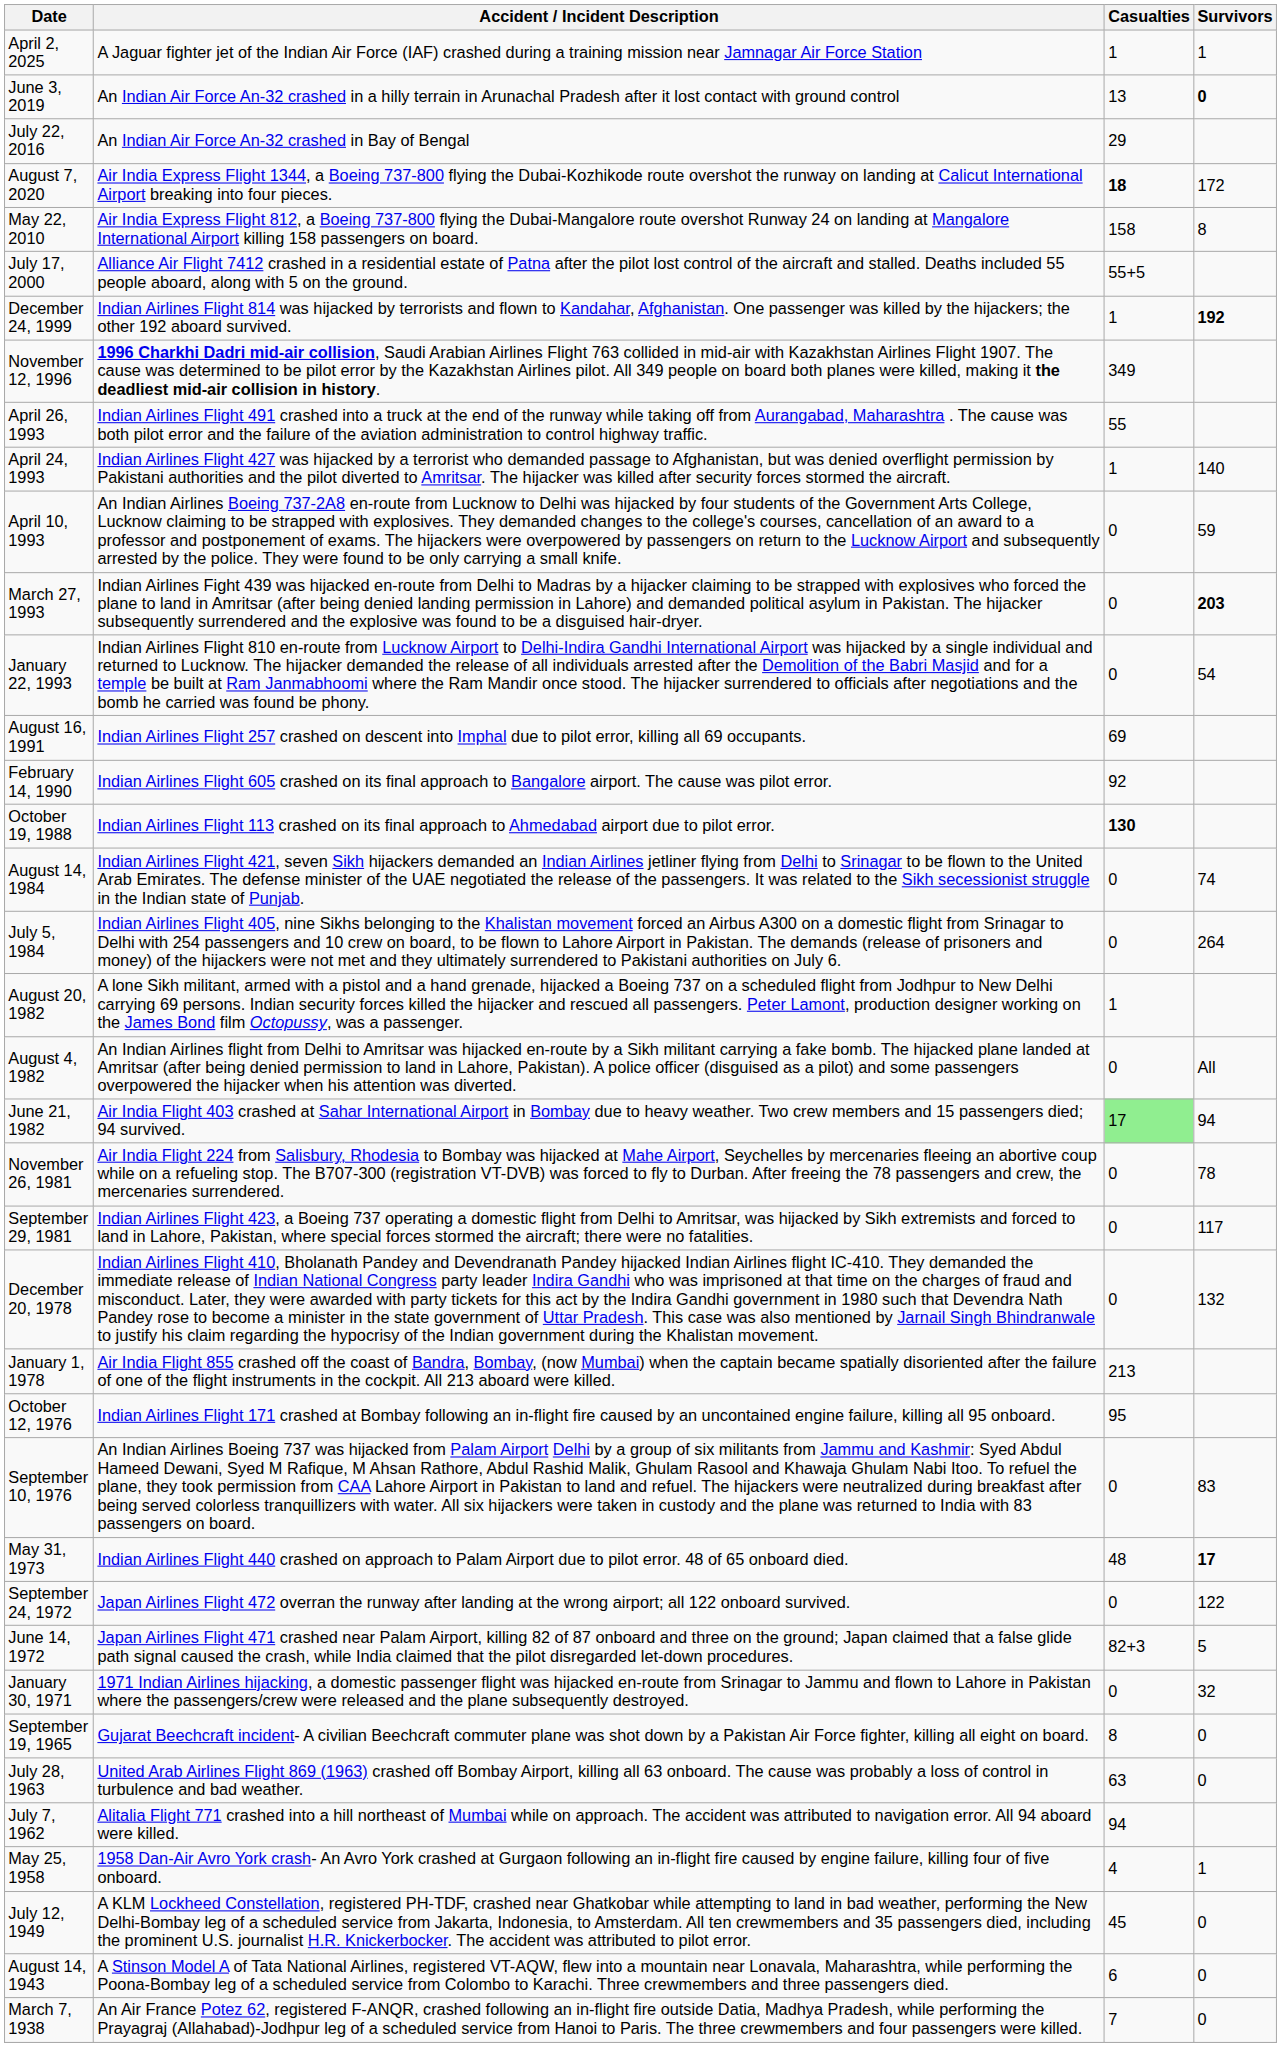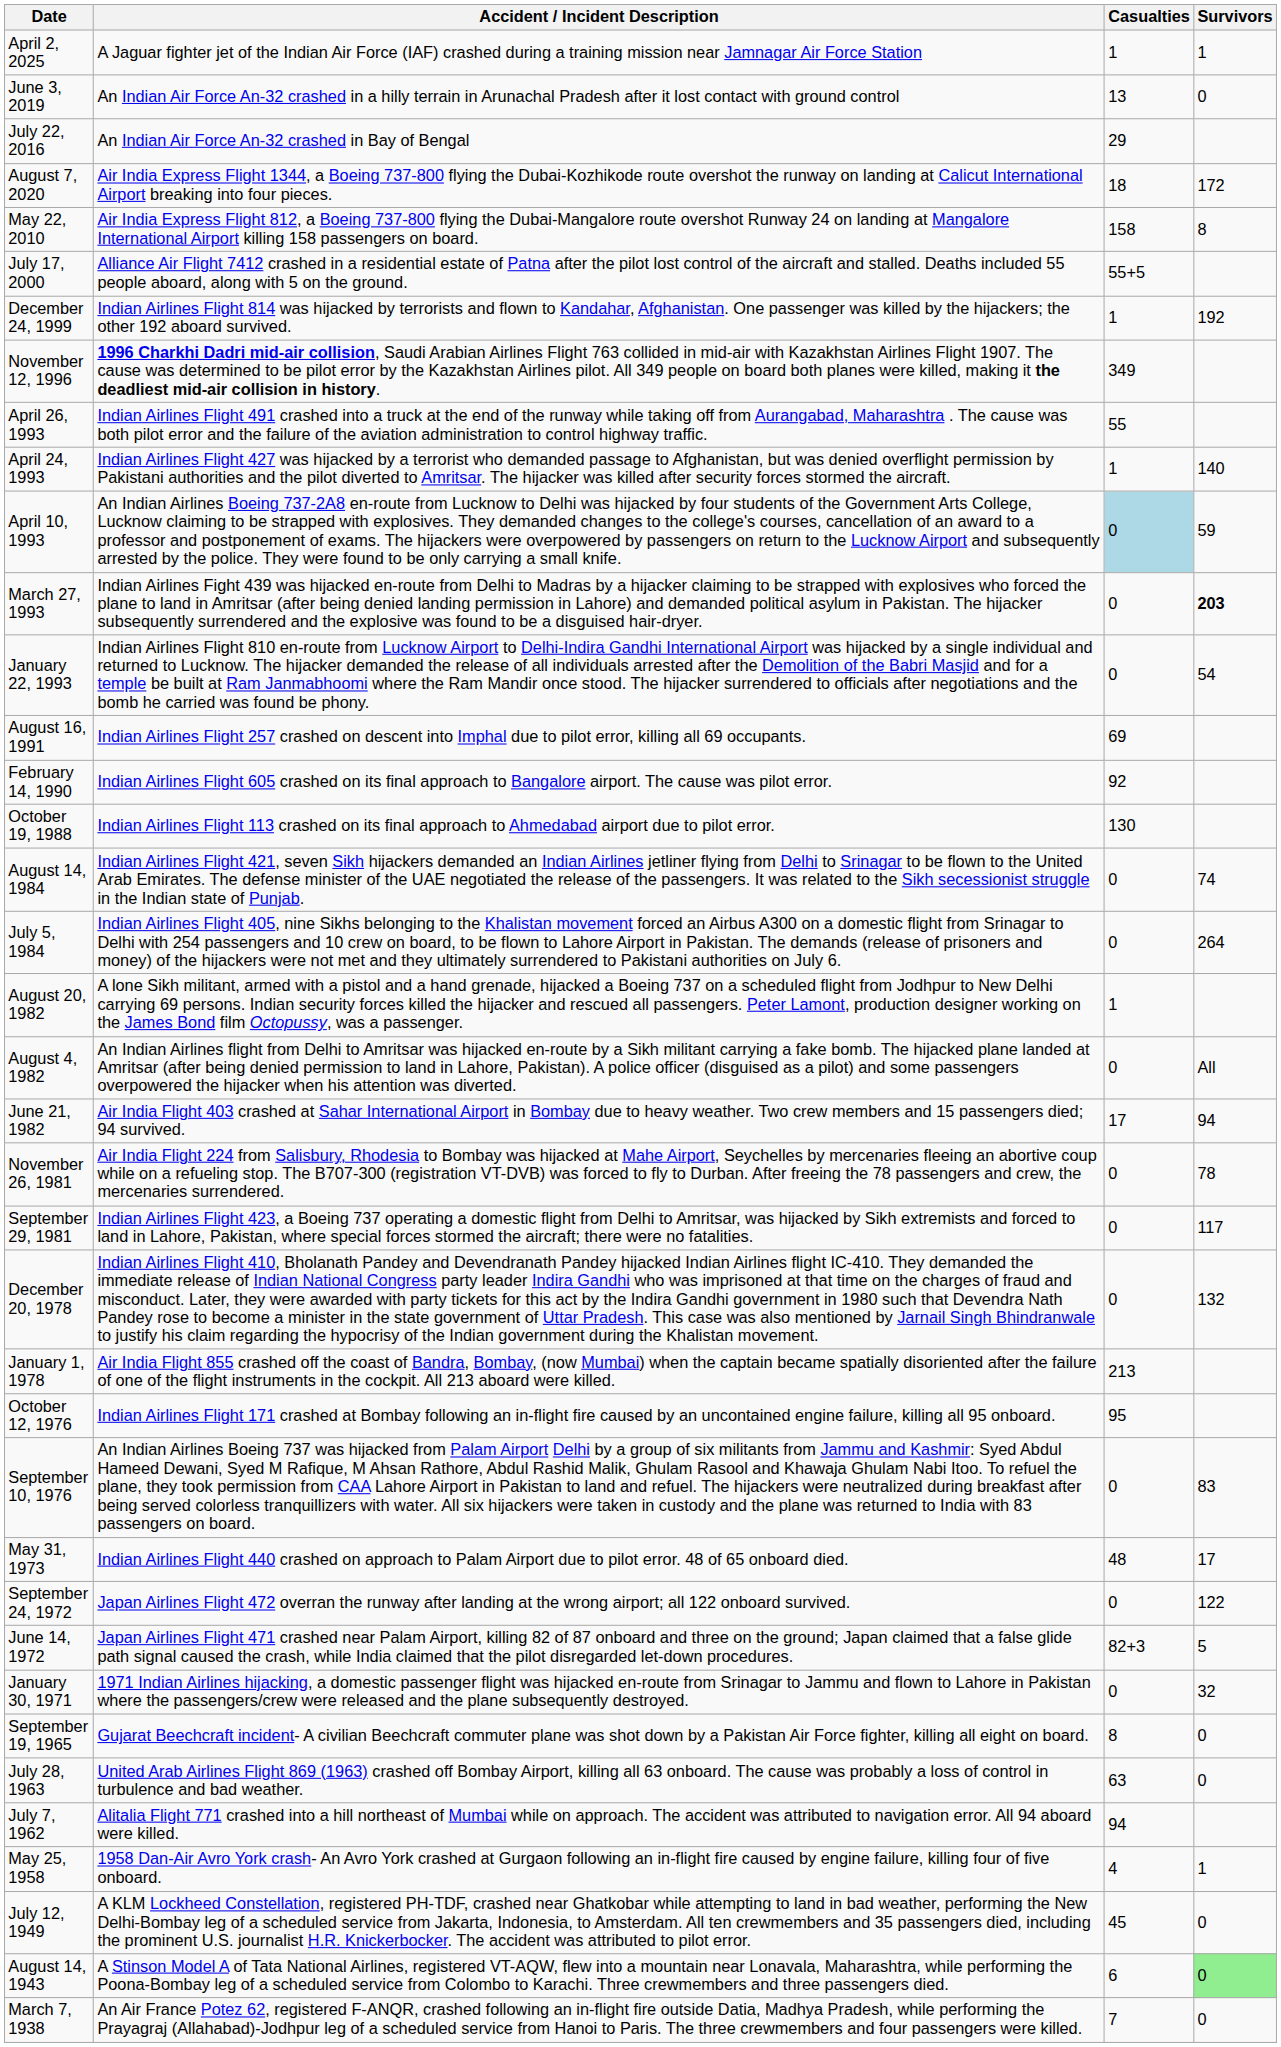(1202, 96) bold -> (1202, 96) normal
(1117, 185) bold -> (1117, 185) normal
(1211, 317) bold -> (1211, 317) normal
(1113, 531) no background -> (1113, 531) lightblue background
(1122, 826) bold -> (1122, 826) normal
(1117, 1120) lightgreen background -> (1117, 1120) no background
(1206, 1559) bold -> (1206, 1559) normal
(1202, 1975) no background -> (1202, 1975) lightgreen background
